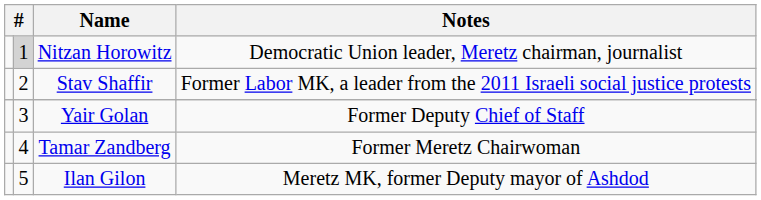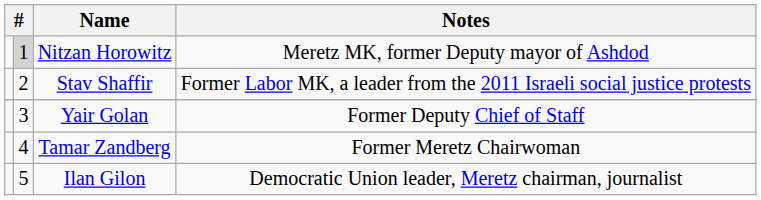(466, 52) Democratic Union leader, Meretz chairman, journalist -> (466, 52) Meretz MK, former Deputy mayor of Ashdod
(466, 178) Meretz MK, former Deputy mayor of Ashdod -> (466, 178) Democratic Union leader, Meretz chairman, journalist
